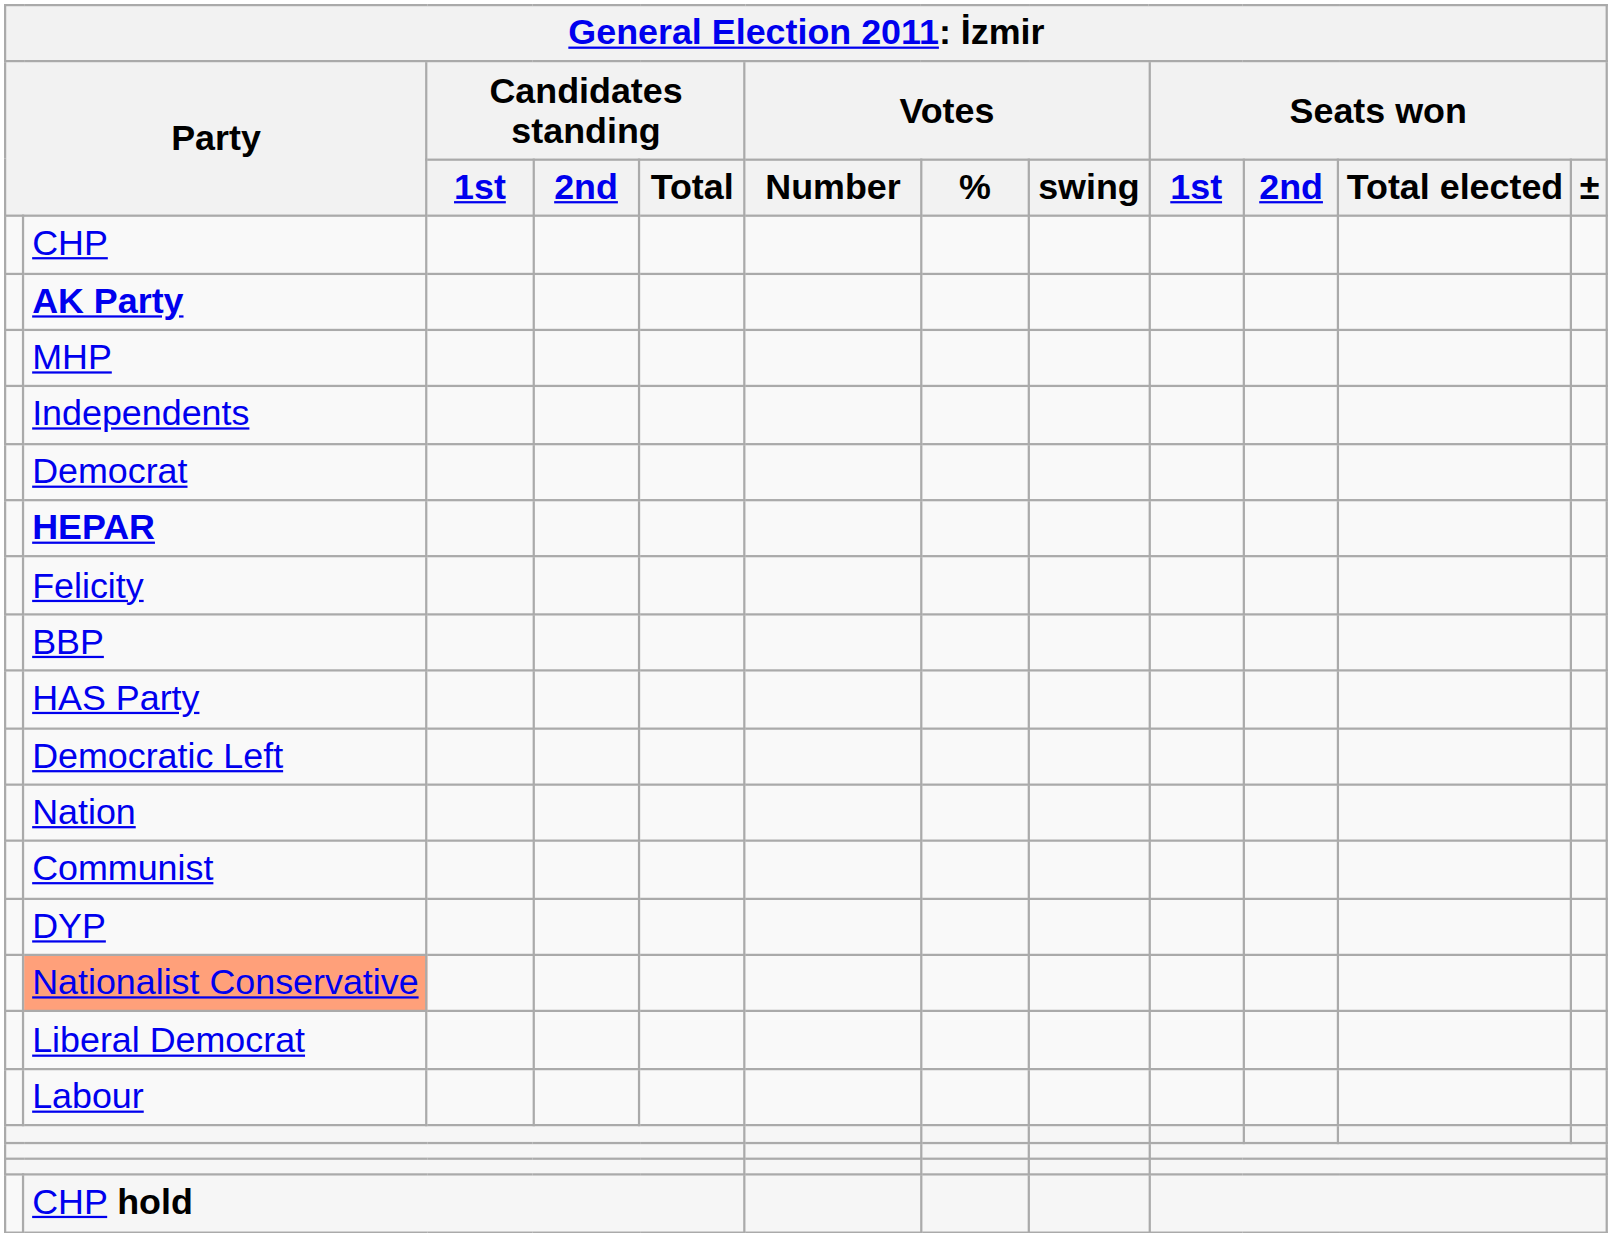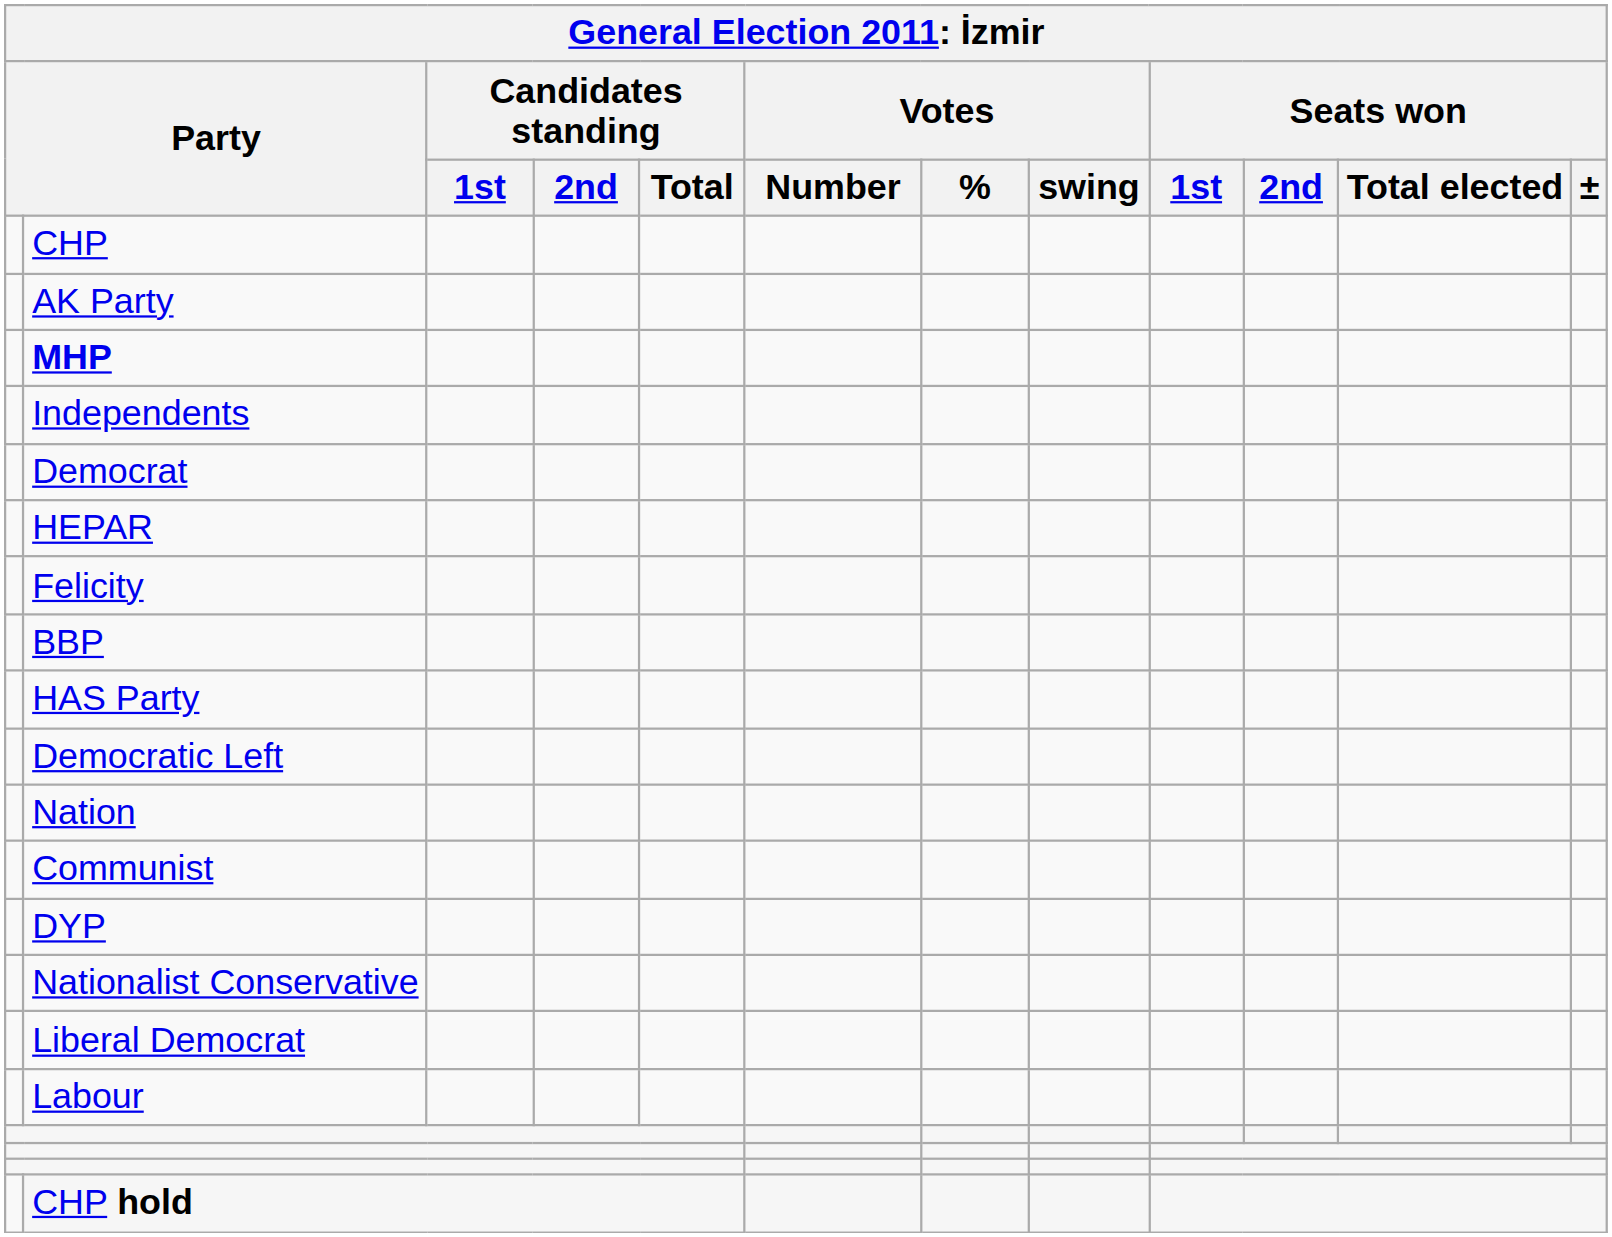(108, 300) bold -> (103, 300) normal
(72, 357) normal -> (72, 357) bold
(94, 527) bold -> (93, 527) normal
(225, 982) lightsalmon background -> (225, 982) no background
